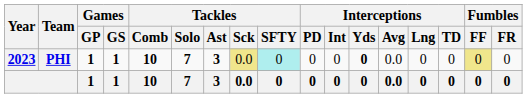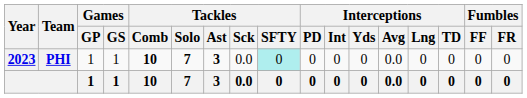(91, 59) bold -> (91, 59) normal
(116, 59) bold -> (116, 59) normal
(244, 59) khaki background -> (244, 59) no background
(364, 59) bold -> (364, 59) normal
(478, 59) khaki background -> (478, 59) no background
